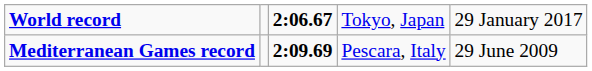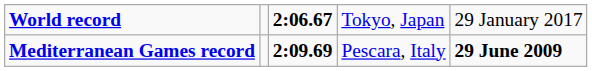(506, 50) normal -> (508, 50) bold
